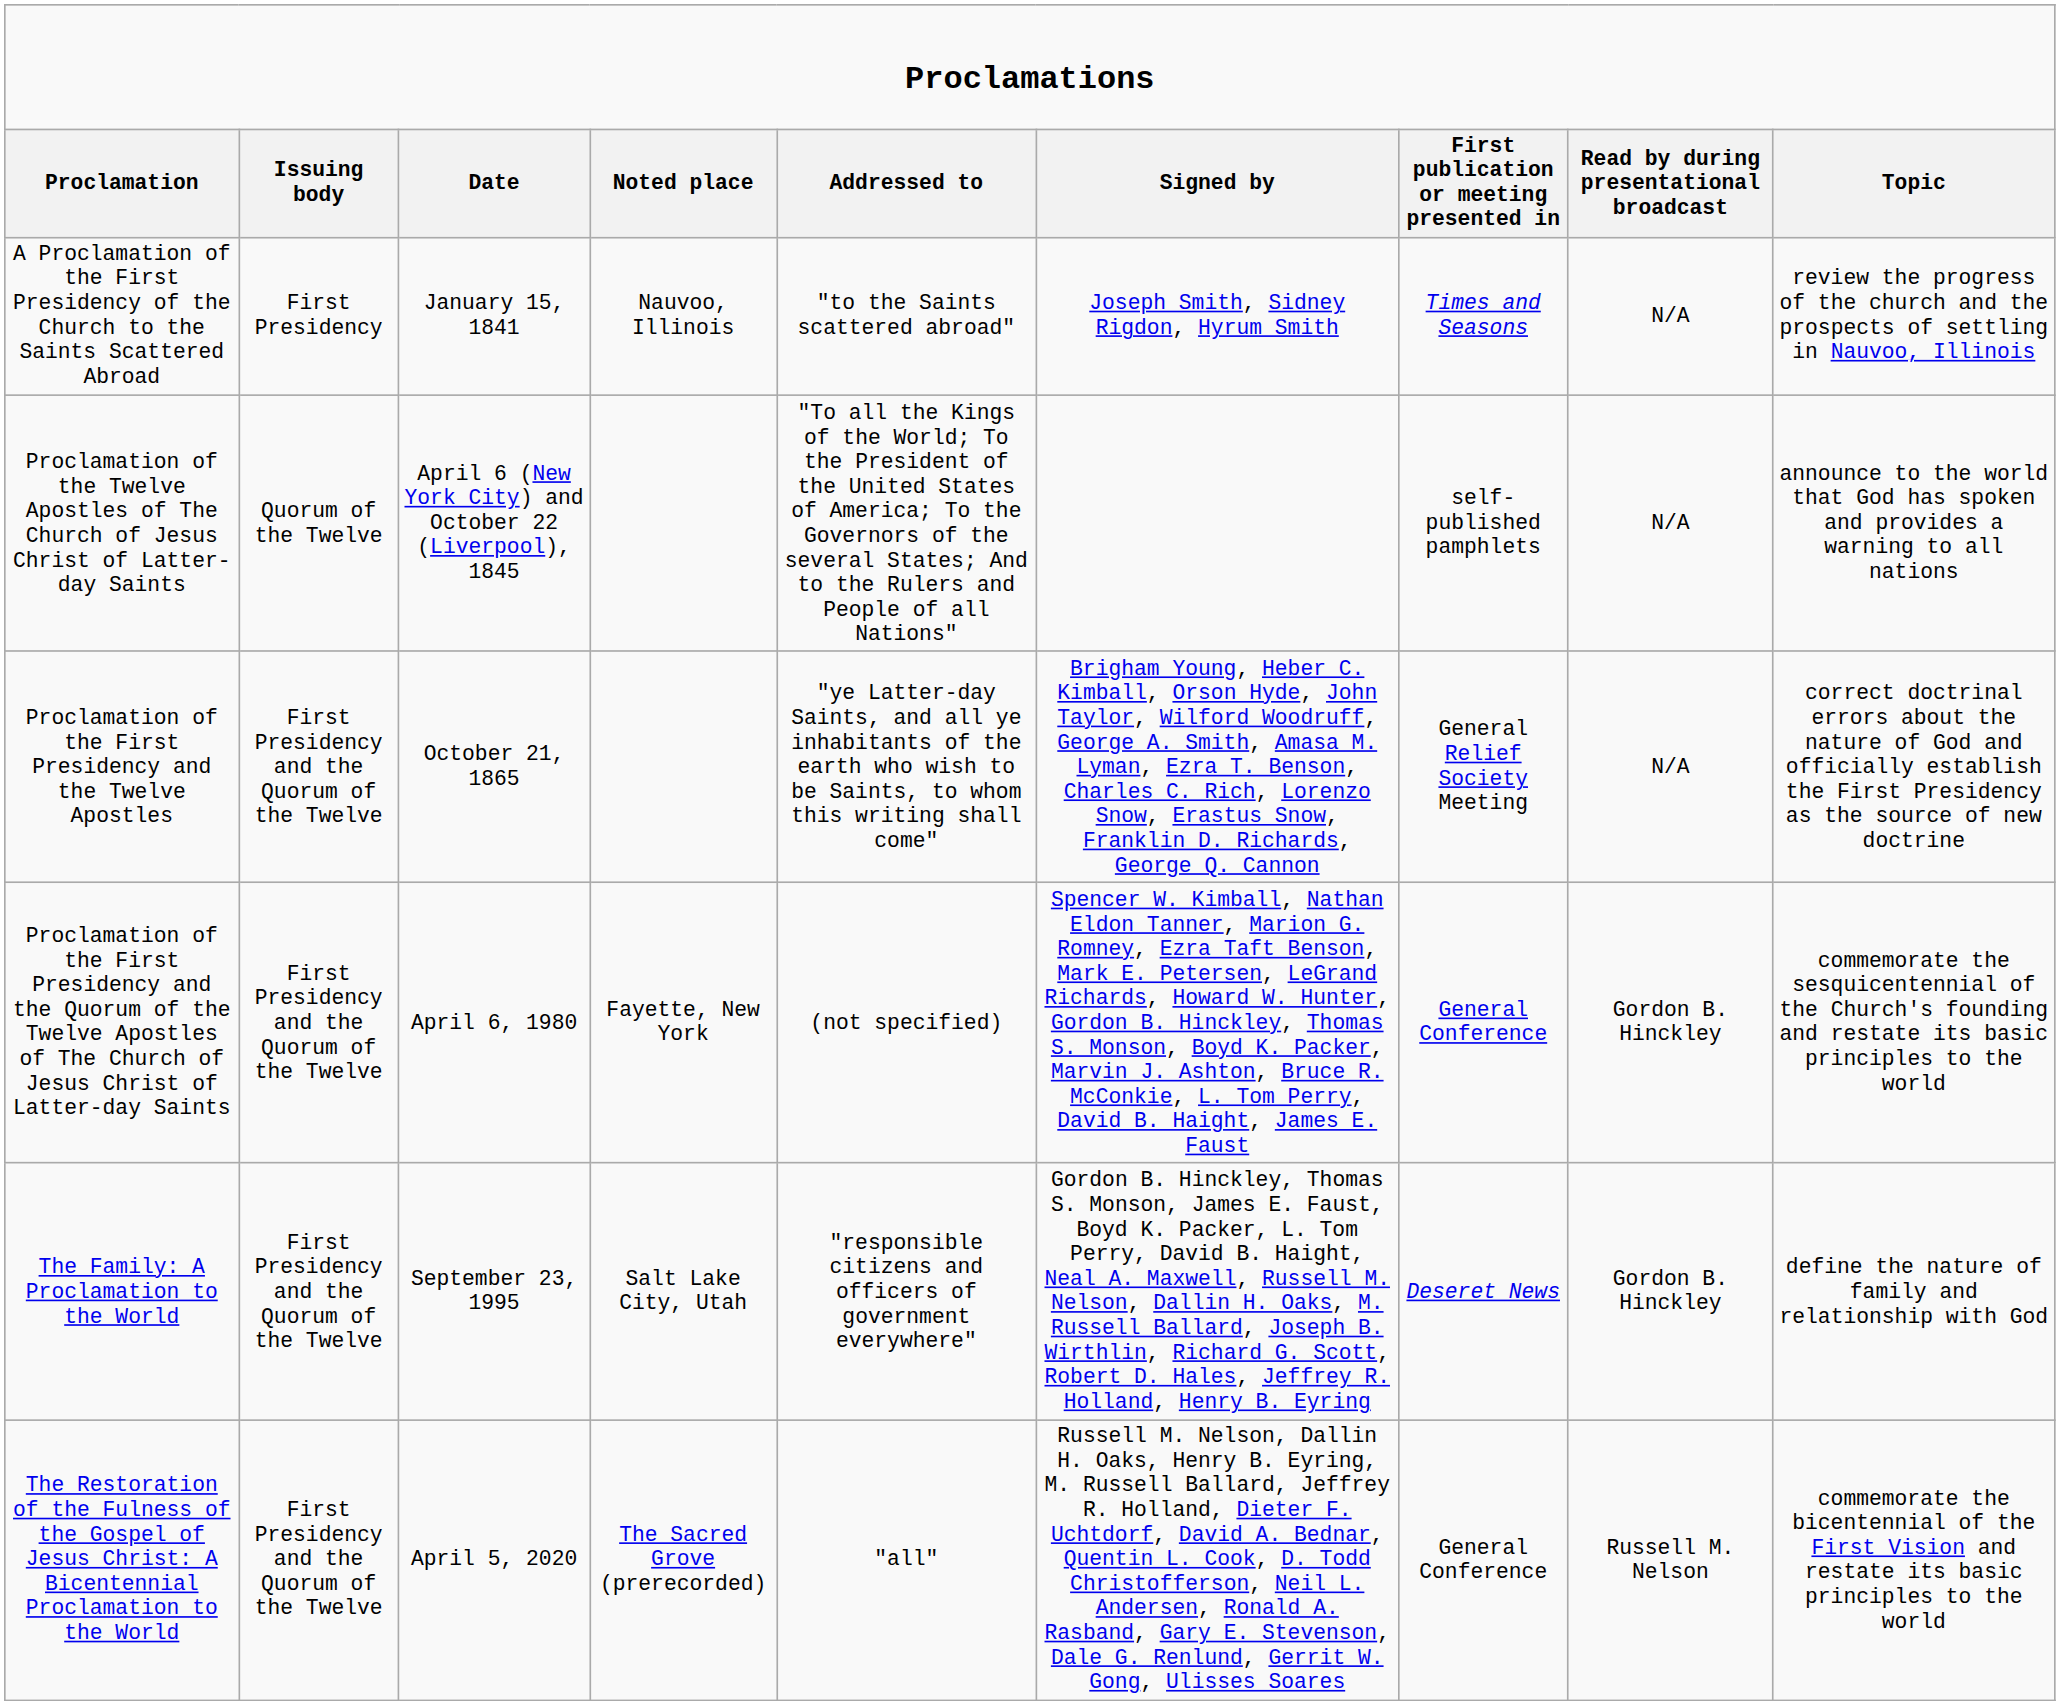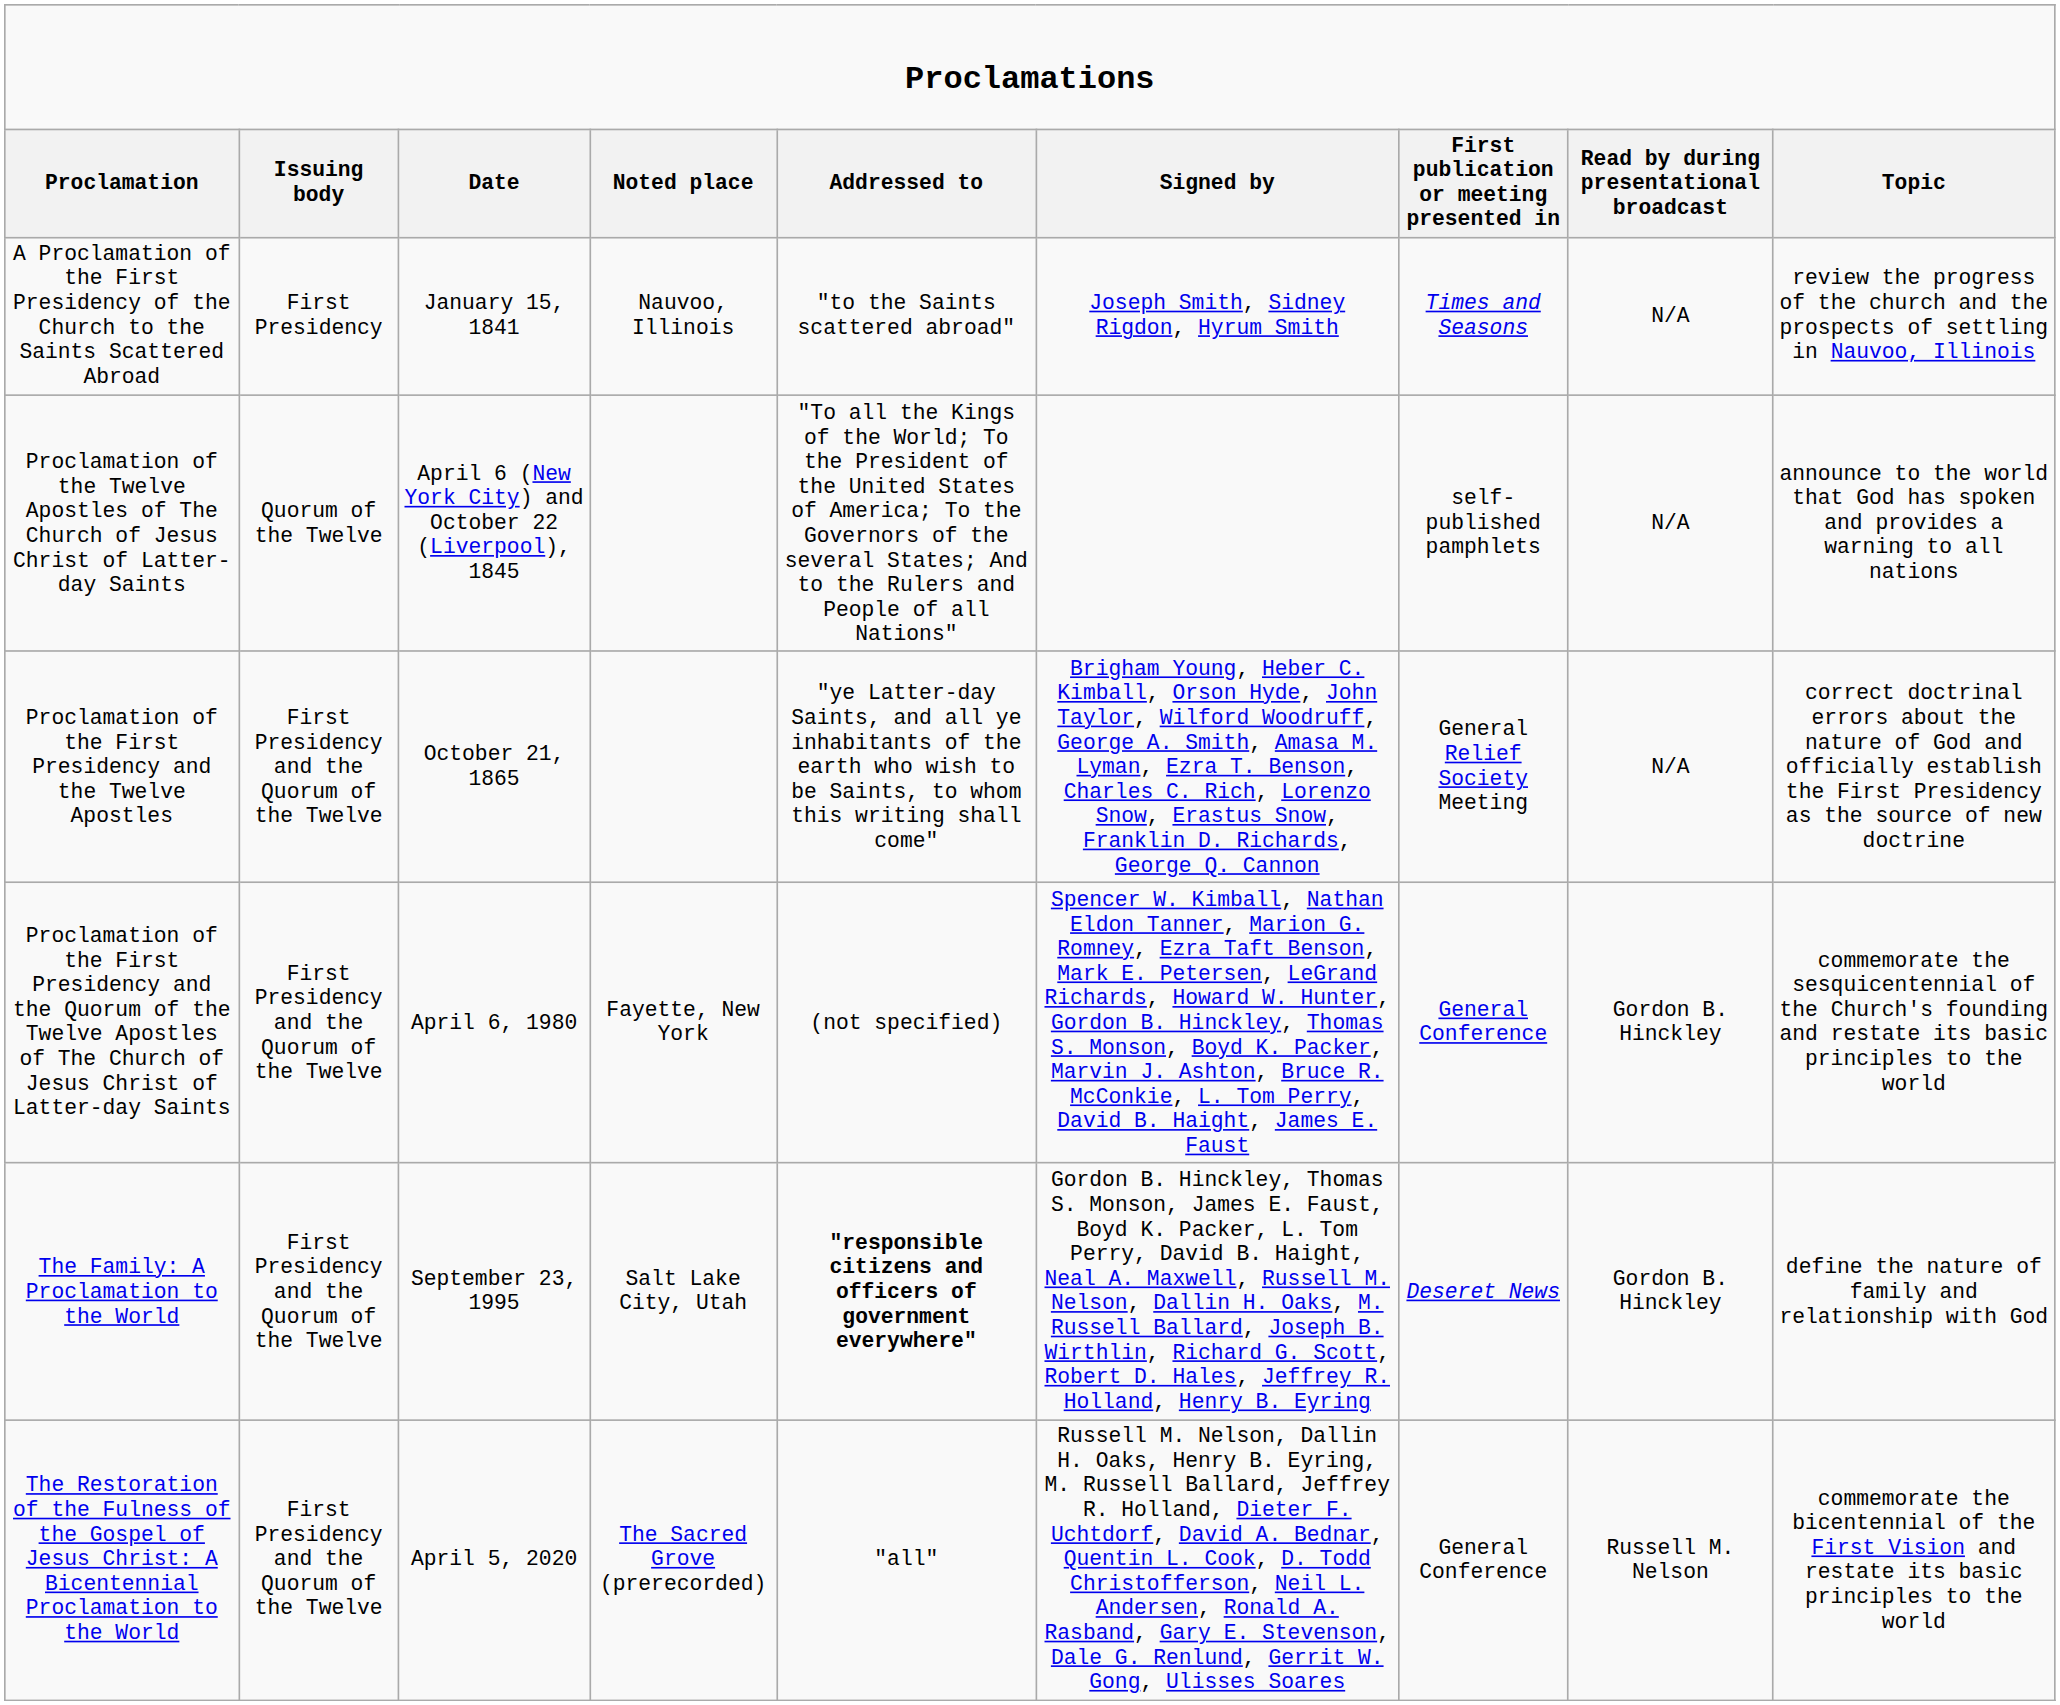(906, 1292) normal -> (906, 1292) bold
